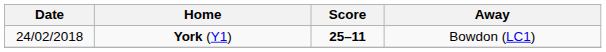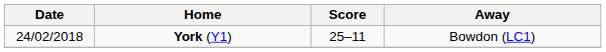(348, 36) bold -> (348, 36) normal
